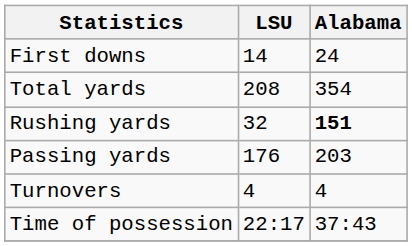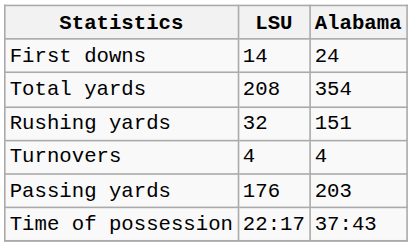(333, 123) bold -> (333, 123) normal
rows swapped: (90, 157) <-> (66, 191)
